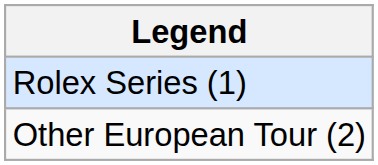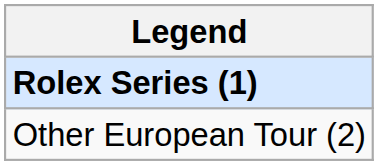(130, 83) normal -> (135, 83) bold
